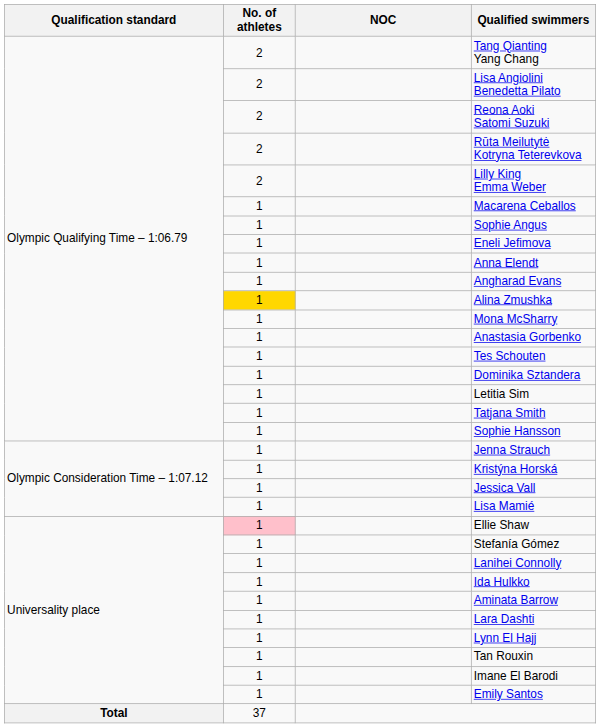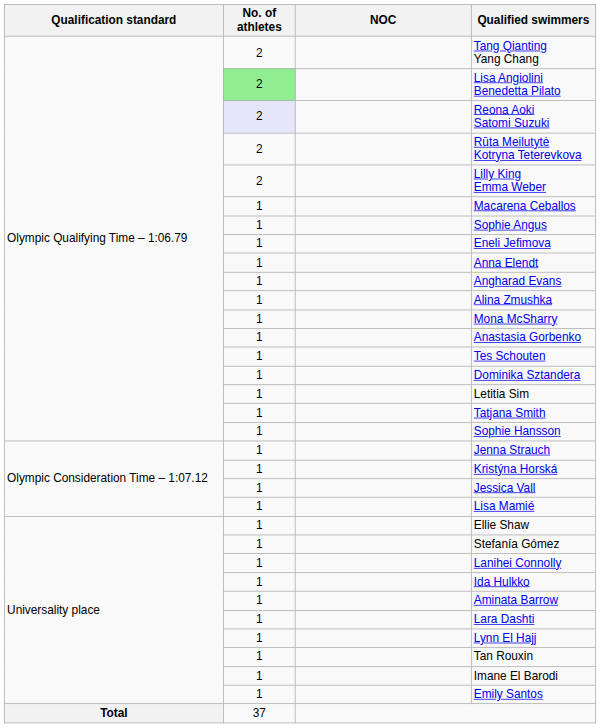(259, 84) no background -> (259, 84) lightgreen background
(259, 116) no background -> (259, 116) lavender background
(259, 300) gold background -> (259, 300) no background
(259, 525) pink background -> (259, 525) no background
